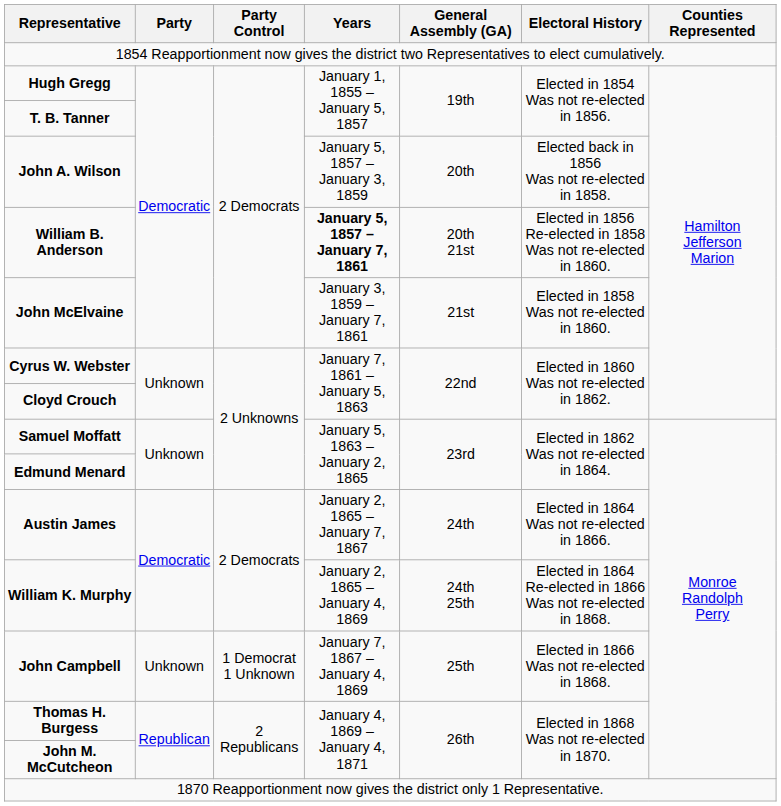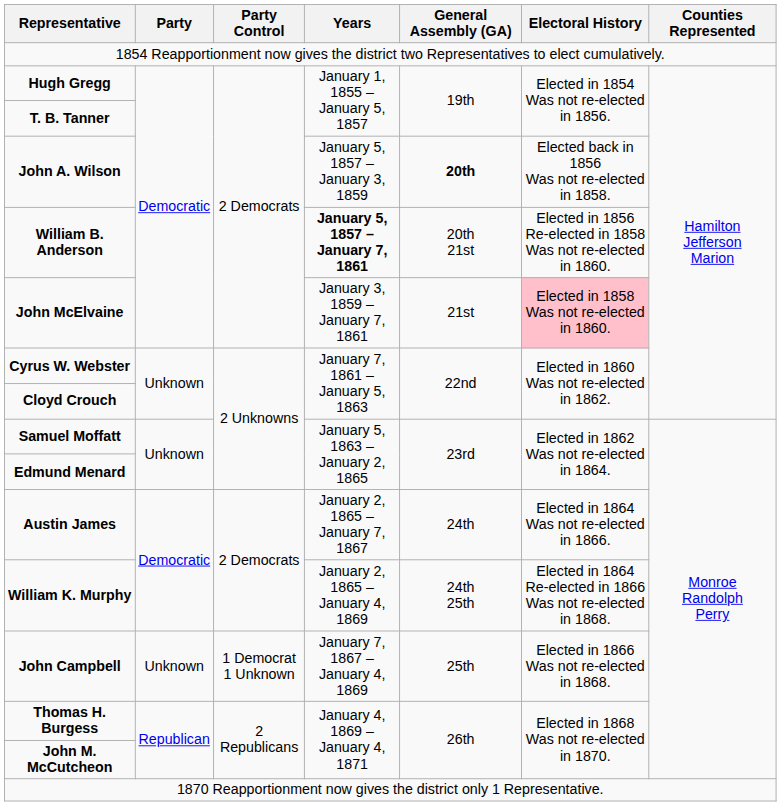(461, 171) normal -> (461, 171) bold
(585, 312) no background -> (585, 312) pink background
